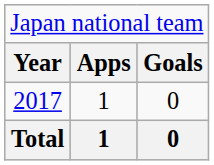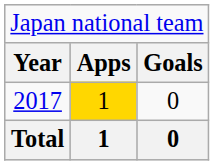(104, 100) no background -> (104, 100) gold background
